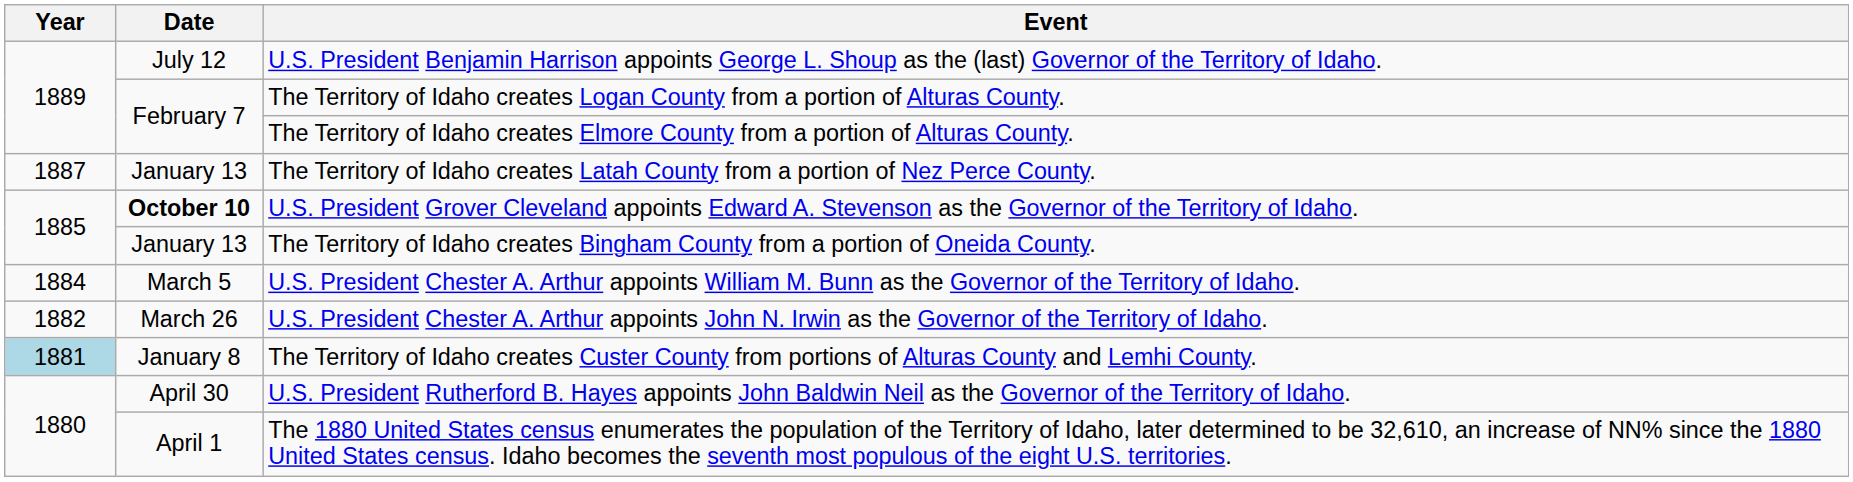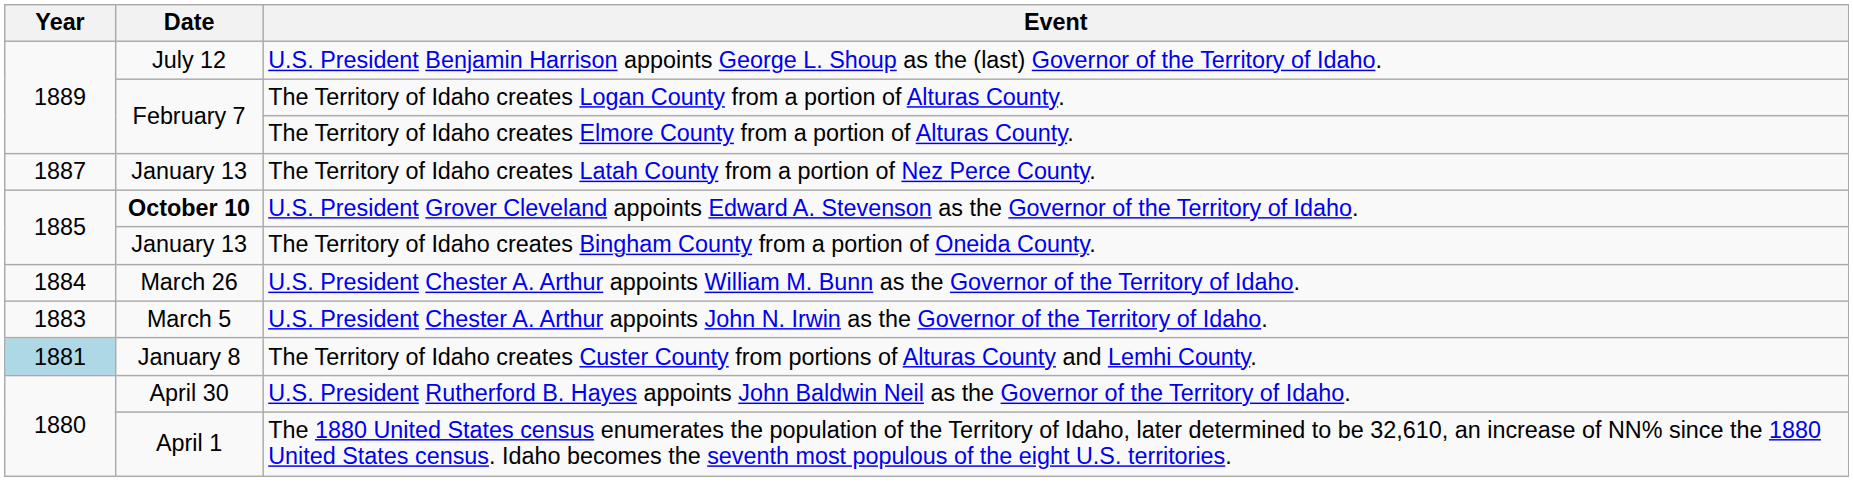(189, 282) March 5 -> (189, 282) March 26
(60, 319) 1882 -> (60, 319) 1883
(189, 319) March 26 -> (189, 319) March 5
